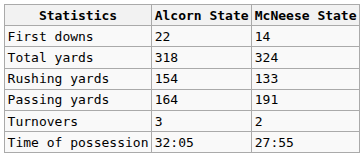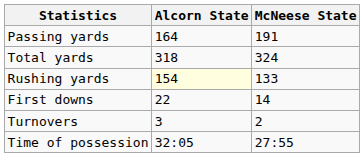rows swapped: (51, 36) <-> (58, 100)
(166, 79) no background -> (166, 79) lightyellow background
